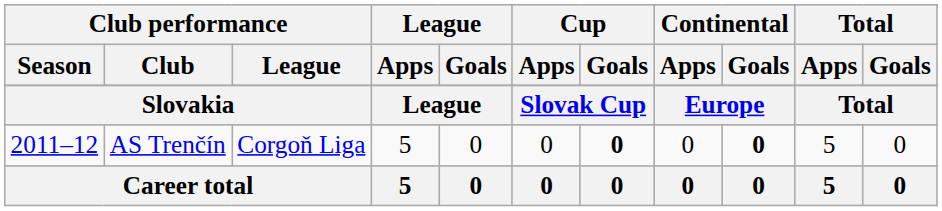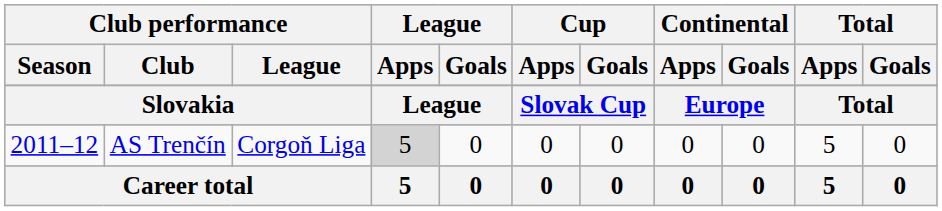(405, 144) no background -> (405, 144) lightgrey background
(617, 144) bold -> (617, 144) normal
(758, 144) bold -> (758, 144) normal
